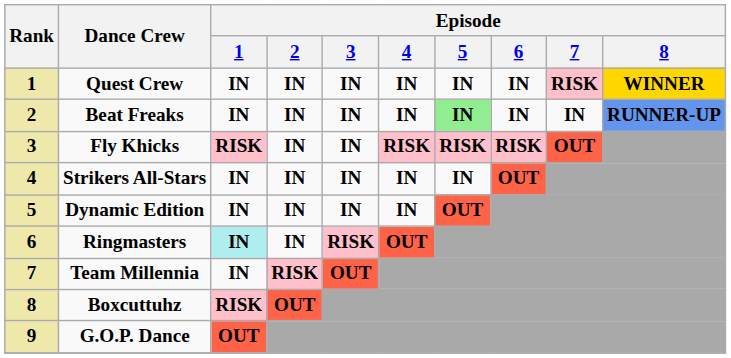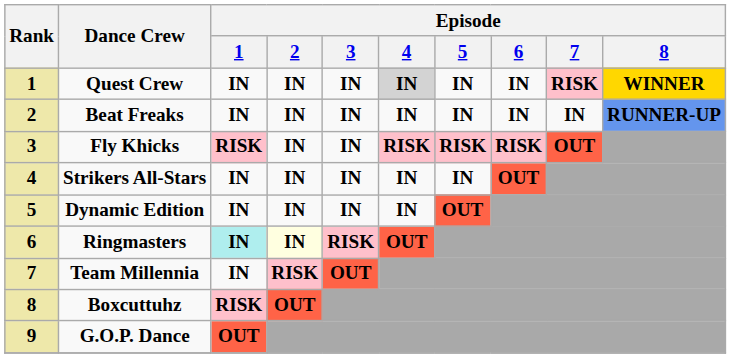(407, 83) no background -> (407, 83) lightgrey background
(463, 114) lightgreen background -> (463, 114) no background
(295, 241) no background -> (295, 241) lightyellow background
